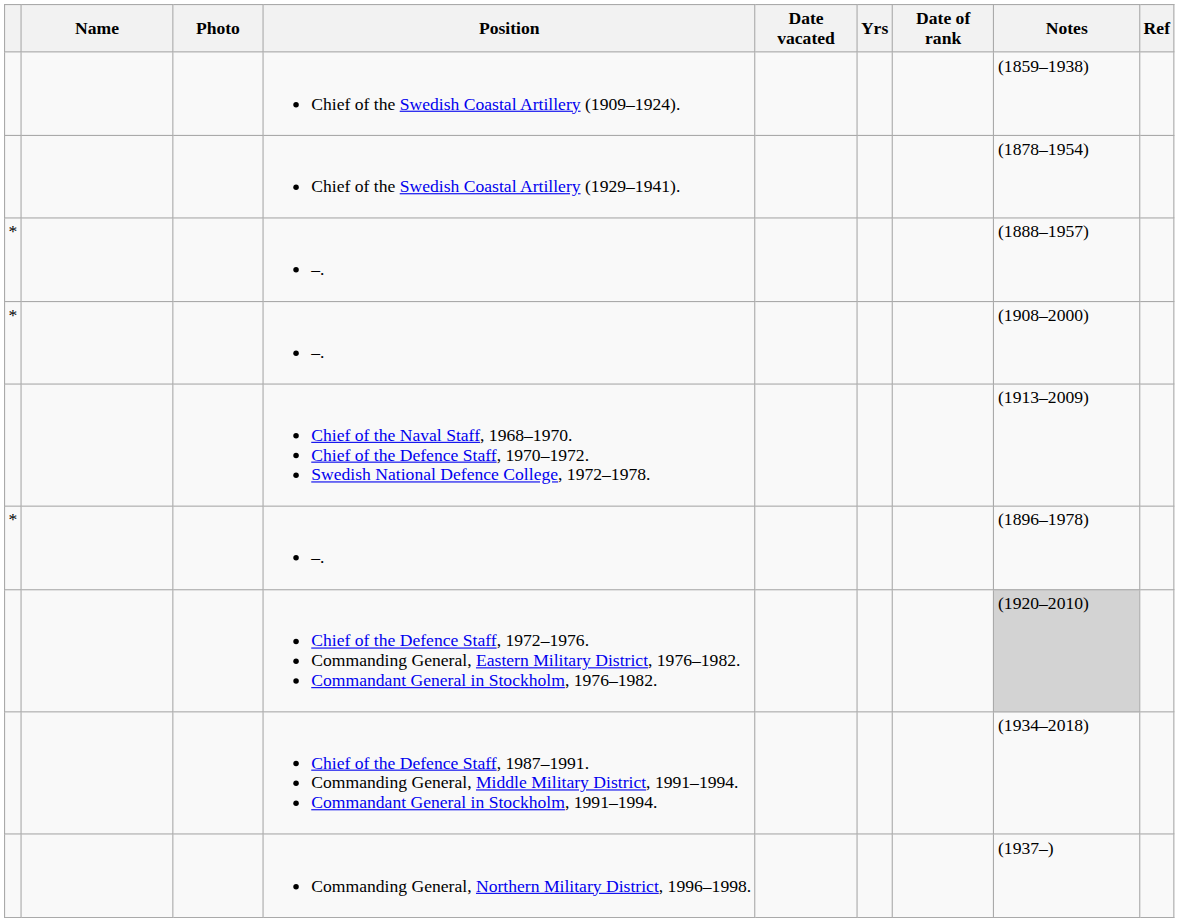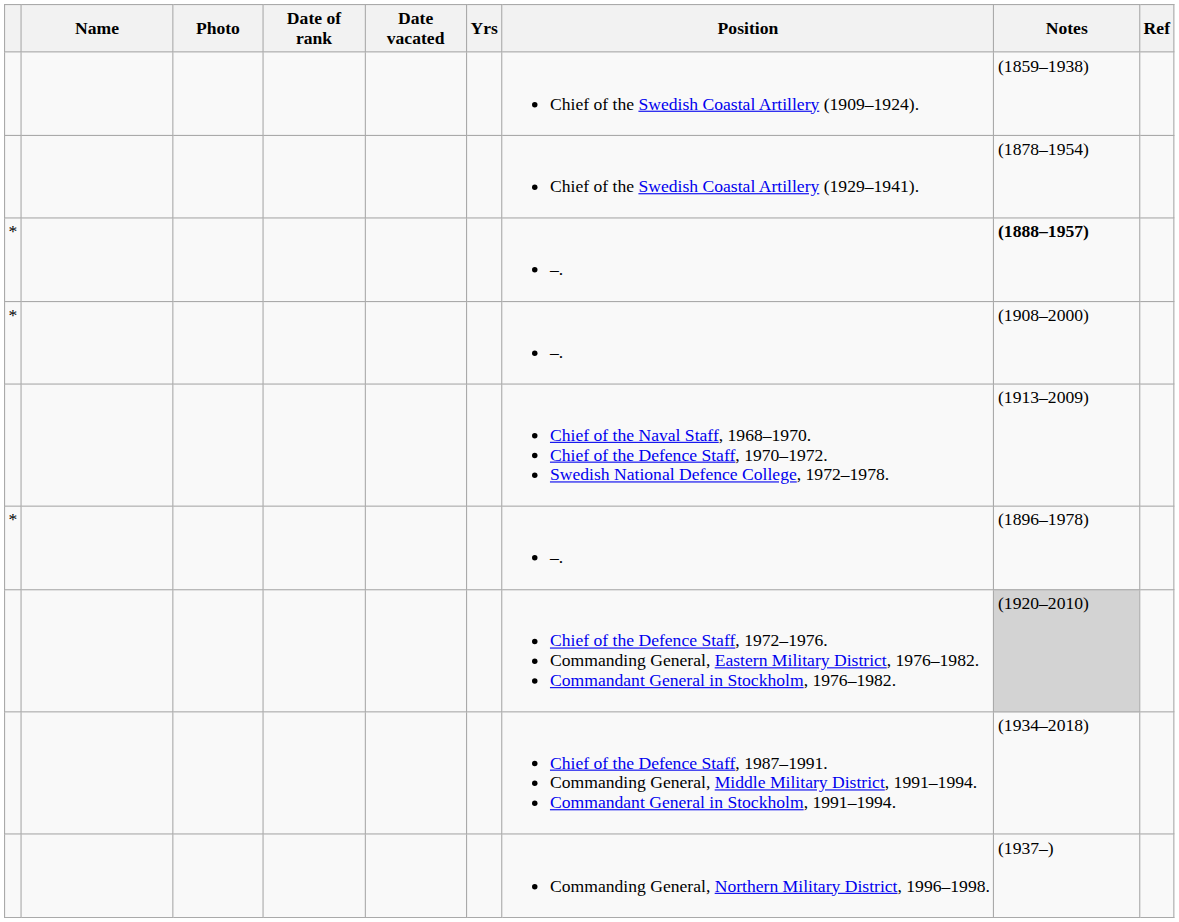columns swapped: (943, 28) <-> (509, 28)
(1043, 231) normal -> (1043, 231) bold
